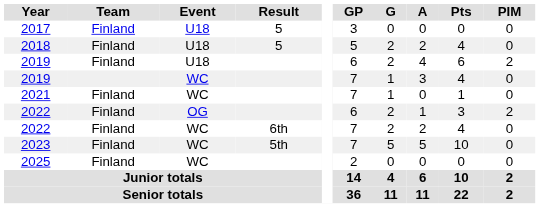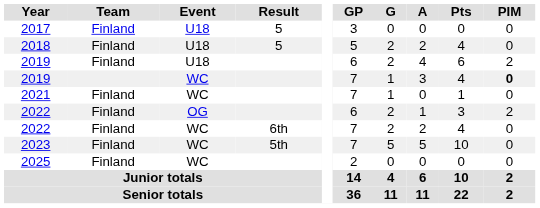(510, 78) normal -> (510, 78) bold
